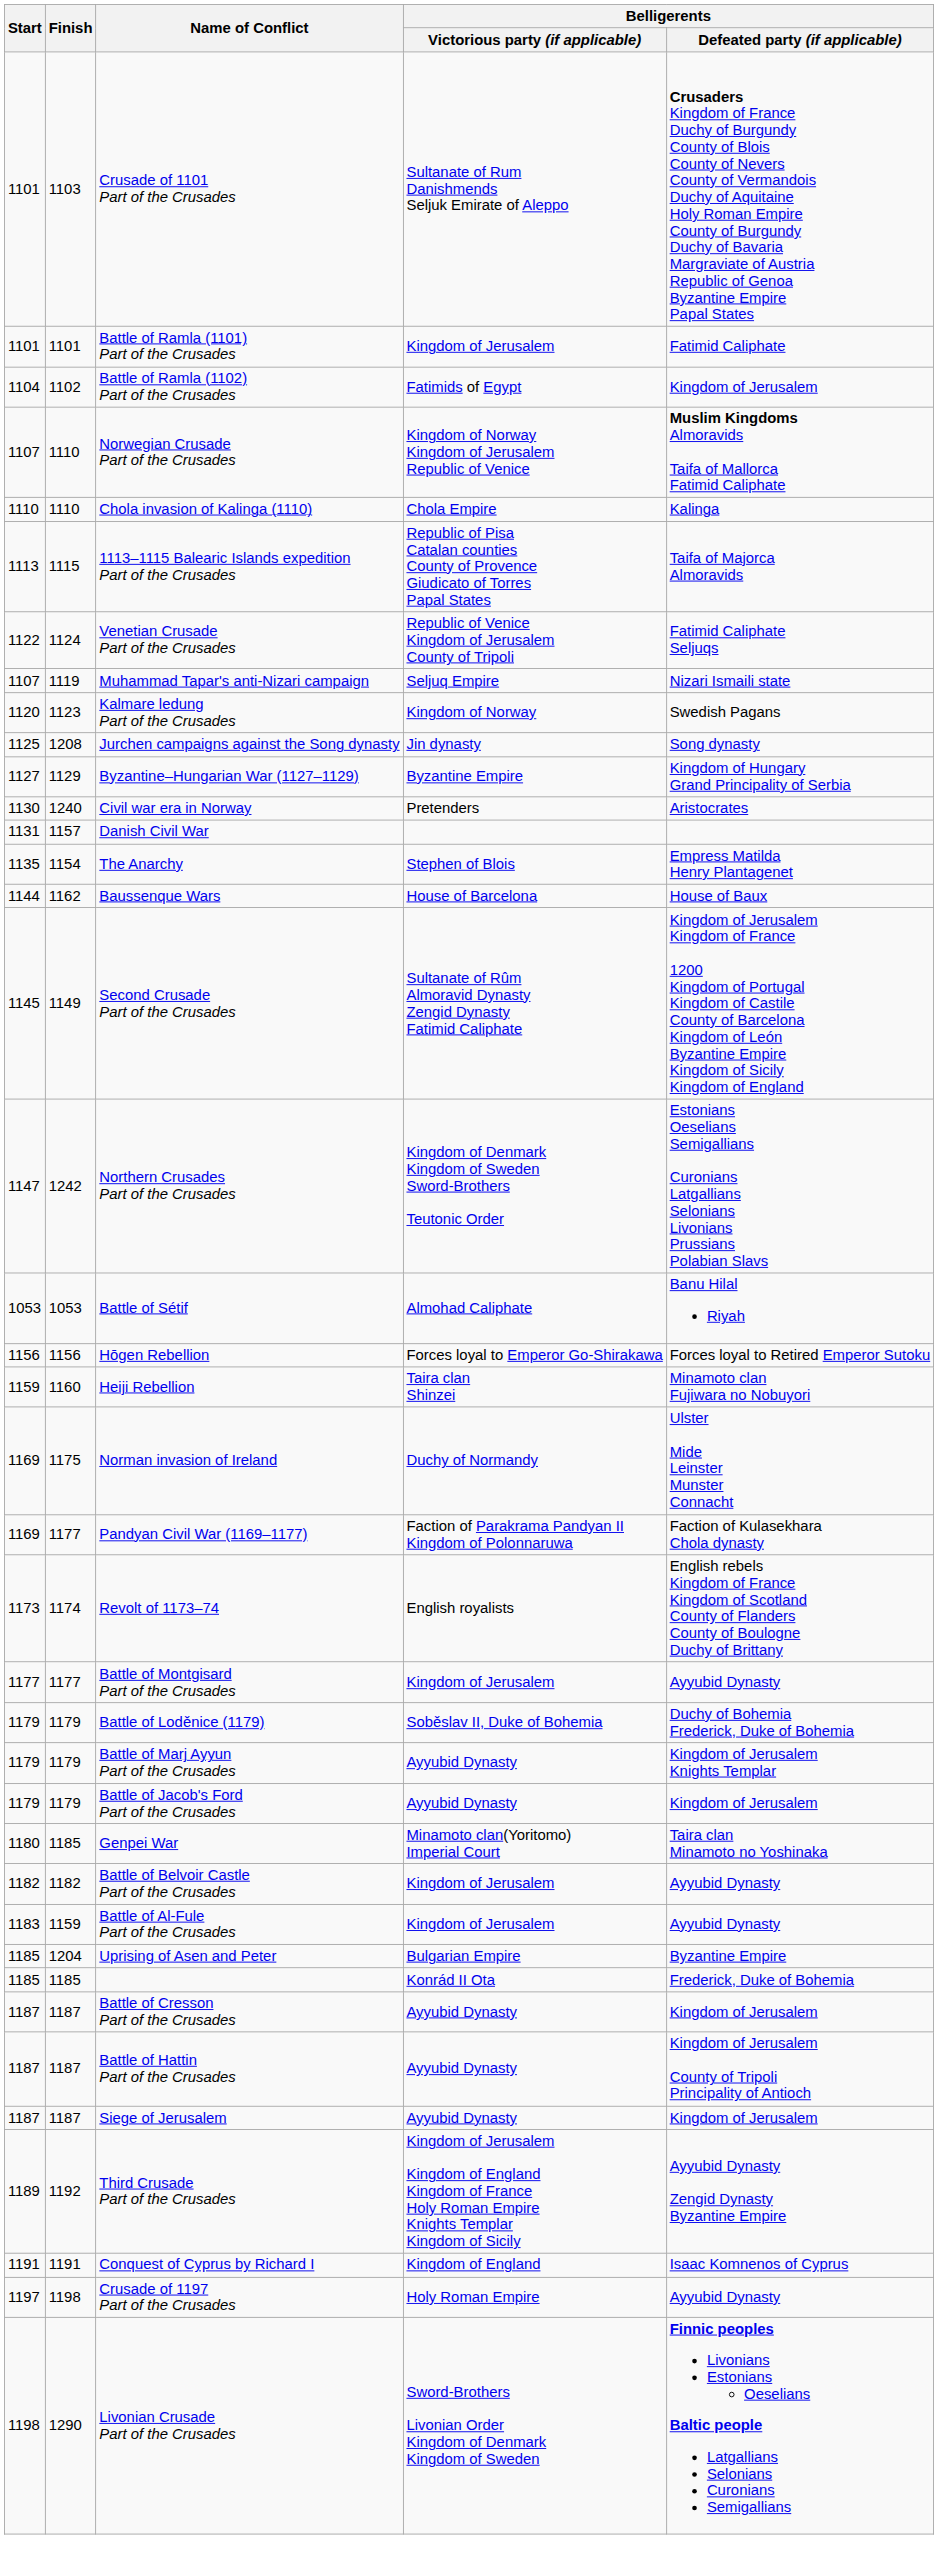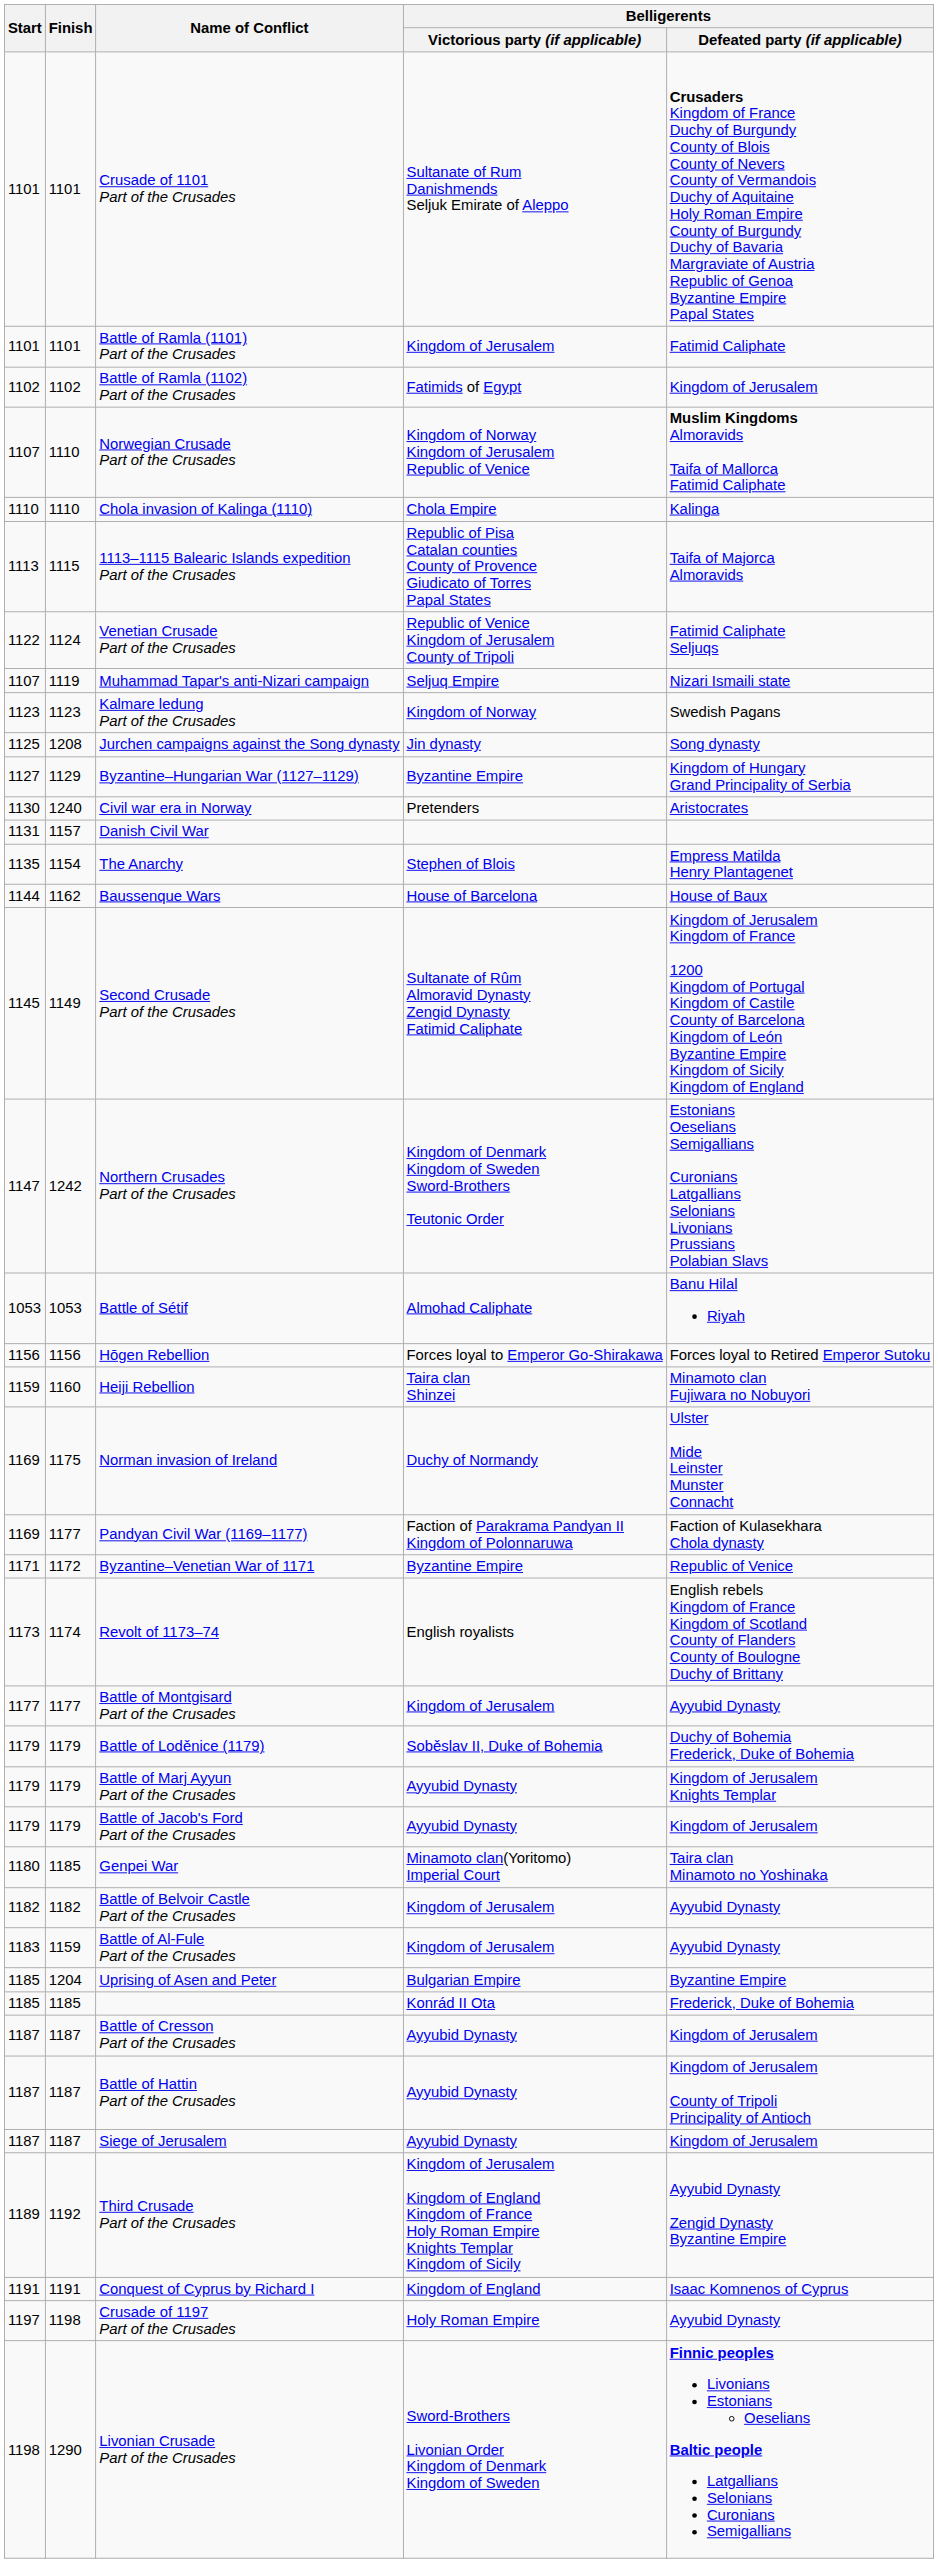(65, 189) 1103 -> (65, 189) 1101
(24, 386) 1104 -> (24, 386) 1102
(24, 712) 1120 -> (24, 712) 1123
+ row: (207, 1566)
